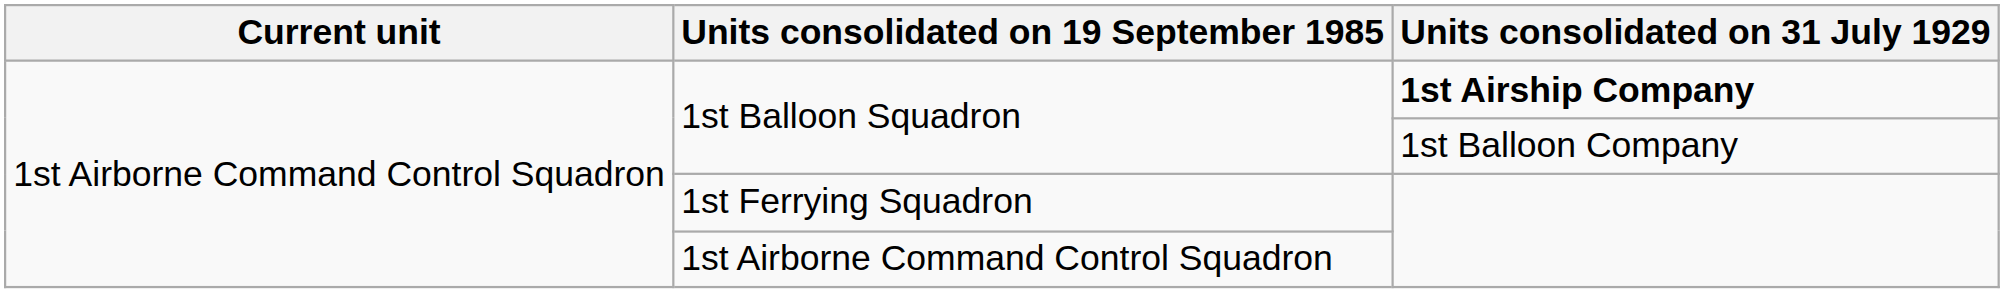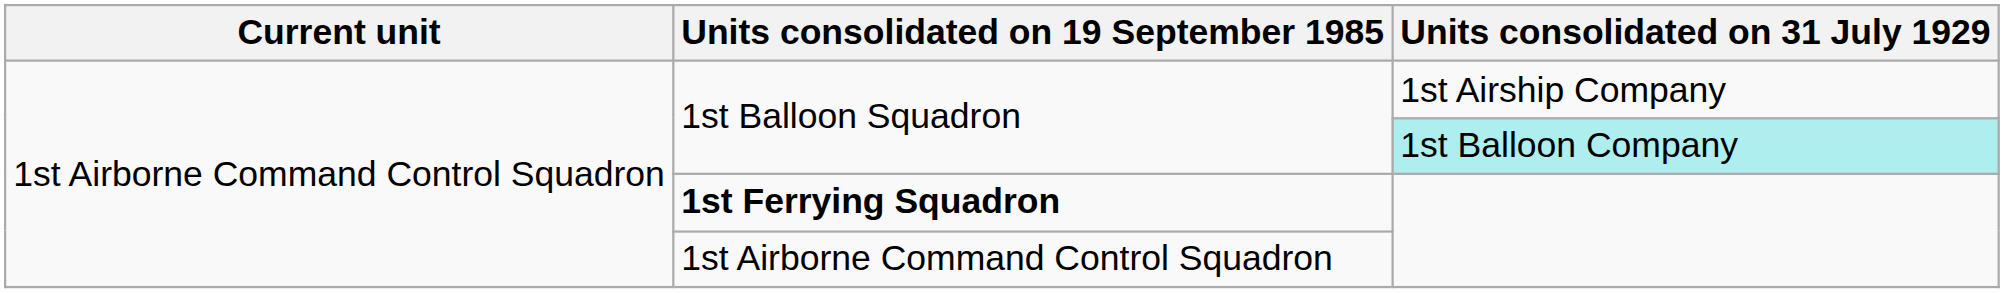(1577, 88) bold -> (1563, 88) normal
(1569, 145) no background -> (1569, 145) paleturquoise background
(857, 201) normal -> (871, 201) bold
